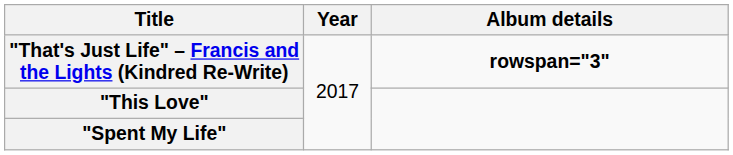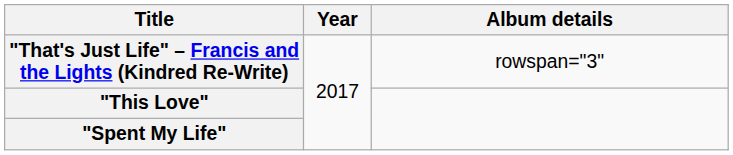(550, 61) bold -> (550, 61) normal
